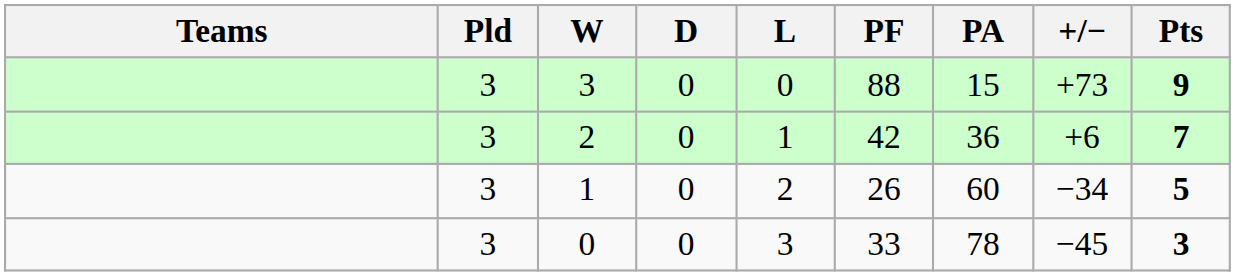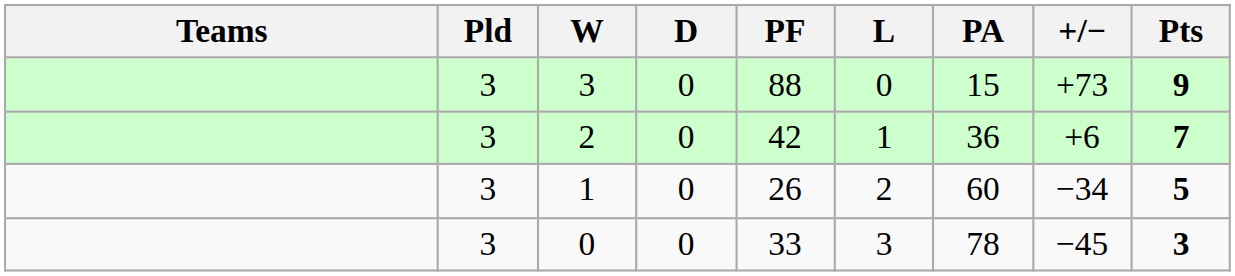columns swapped: (785, 31) <-> (884, 31)
